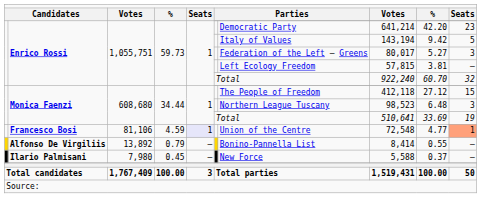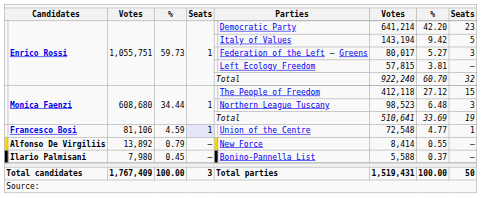(472, 131) lightsalmon background -> (472, 131) no background
(268, 144) Bonino-Pannella List -> (241, 144) New Force
(241, 157) New Force -> (268, 157) Bonino-Pannella List
